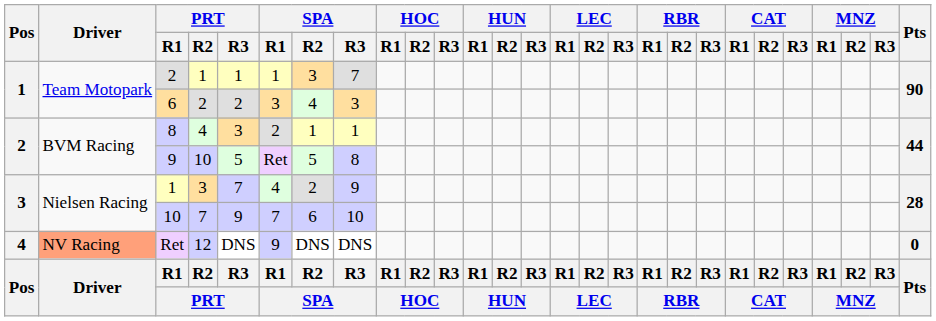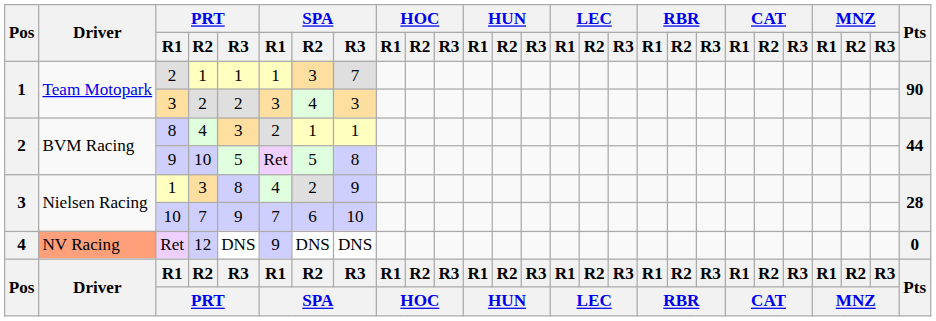(172, 103) 6 -> (172, 103) 3
(238, 187) 7 -> (238, 187) 8
